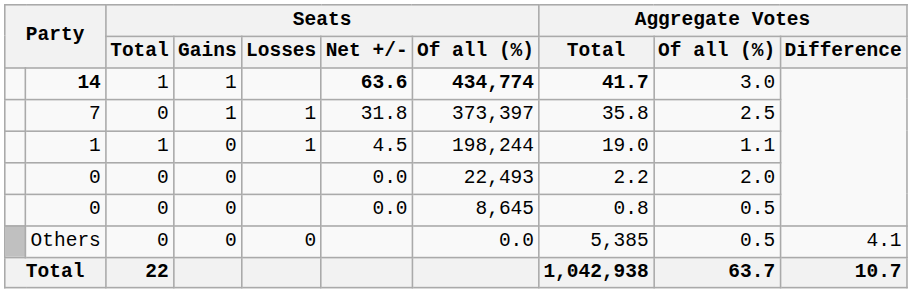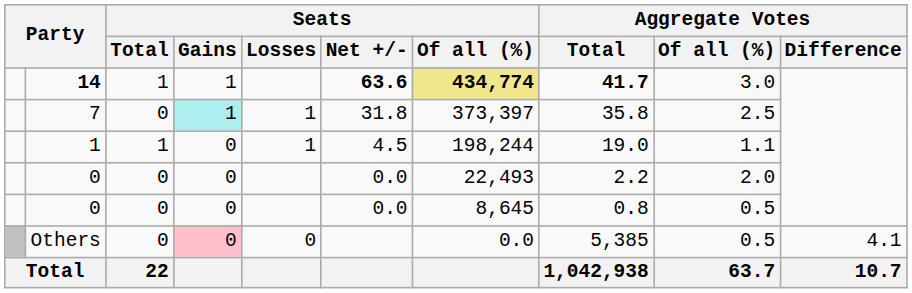(493, 84) no background -> (493, 84) khaki background
(231, 115) no background -> (231, 115) paleturquoise background
(231, 241) no background -> (231, 241) pink background
